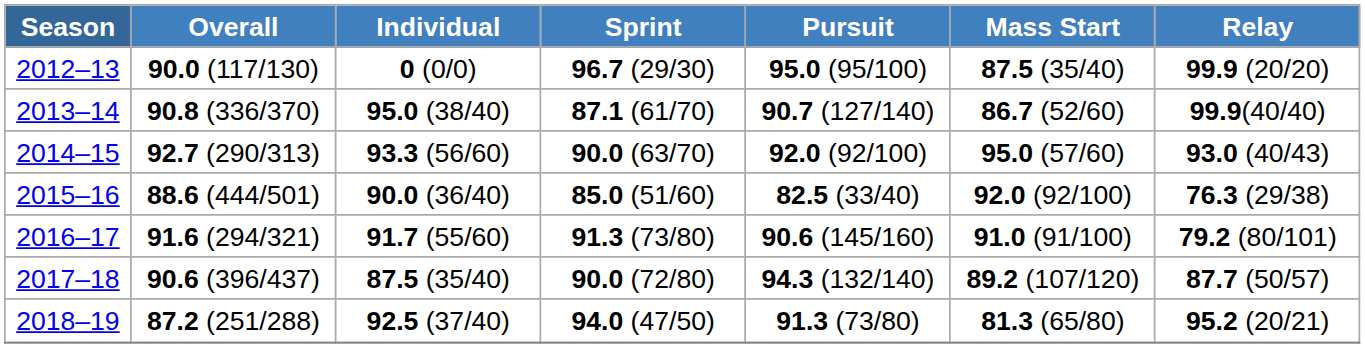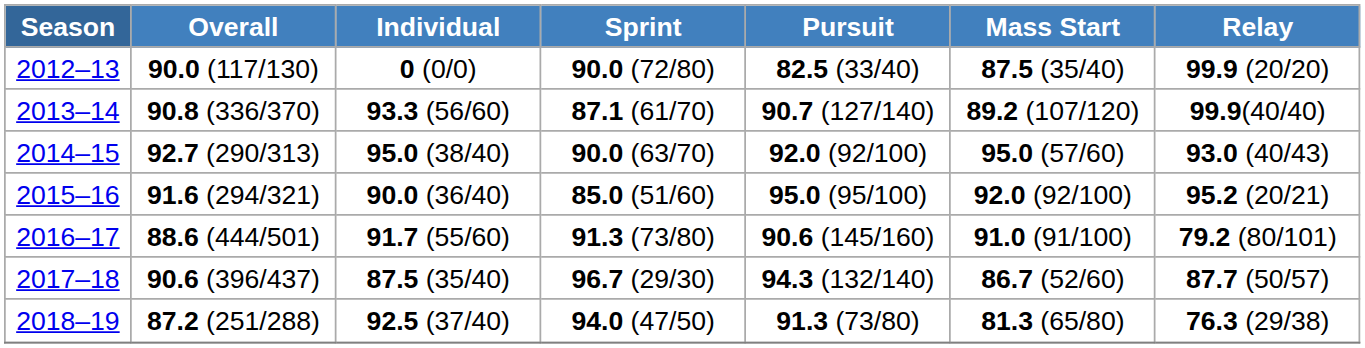(643, 68) 96.7 (29/30) -> (643, 68) 90.0 (72/80)
(848, 68) 95.0 (95/100) -> (848, 68) 82.5 (33/40)
(438, 110) 95.0 (38/40) -> (438, 110) 93.3 (56/60)
(1053, 110) 86.7 (52/60) -> (1053, 110) 89.2 (107/120)
(438, 152) 93.3 (56/60) -> (438, 152) 95.0 (38/40)
(233, 195) 88.6 (444/501) -> (233, 195) 91.6 (294/321)
(848, 195) 82.5 (33/40) -> (848, 195) 95.0 (95/100)
(1258, 195) 76.3 (29/38) -> (1258, 195) 95.2 (20/21)
(233, 237) 91.6 (294/321) -> (233, 237) 88.6 (444/501)
(643, 279) 90.0 (72/80) -> (643, 279) 96.7 (29/30)
(1053, 279) 89.2 (107/120) -> (1053, 279) 86.7 (52/60)
(1258, 321) 95.2 (20/21) -> (1258, 321) 76.3 (29/38)
